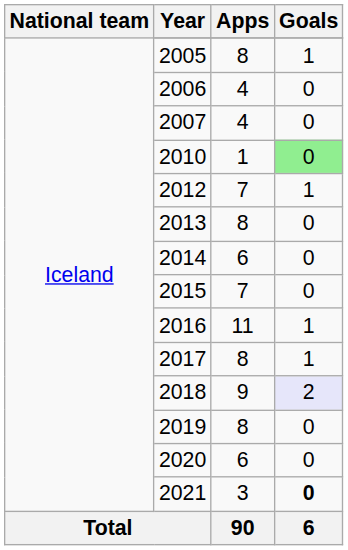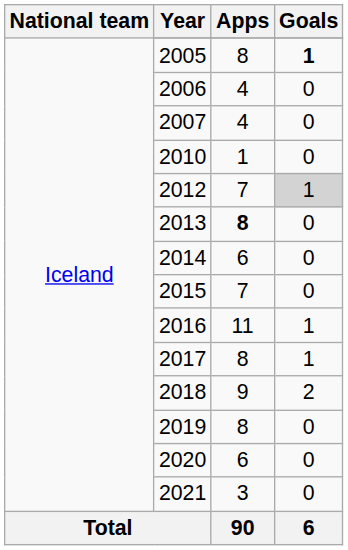(309, 55) normal -> (309, 55) bold
(309, 156) lightgreen background -> (309, 156) no background
(309, 190) no background -> (309, 190) lightgrey background
(243, 223) normal -> (243, 223) bold
(309, 392) lavender background -> (309, 392) no background
(309, 493) bold -> (309, 493) normal
